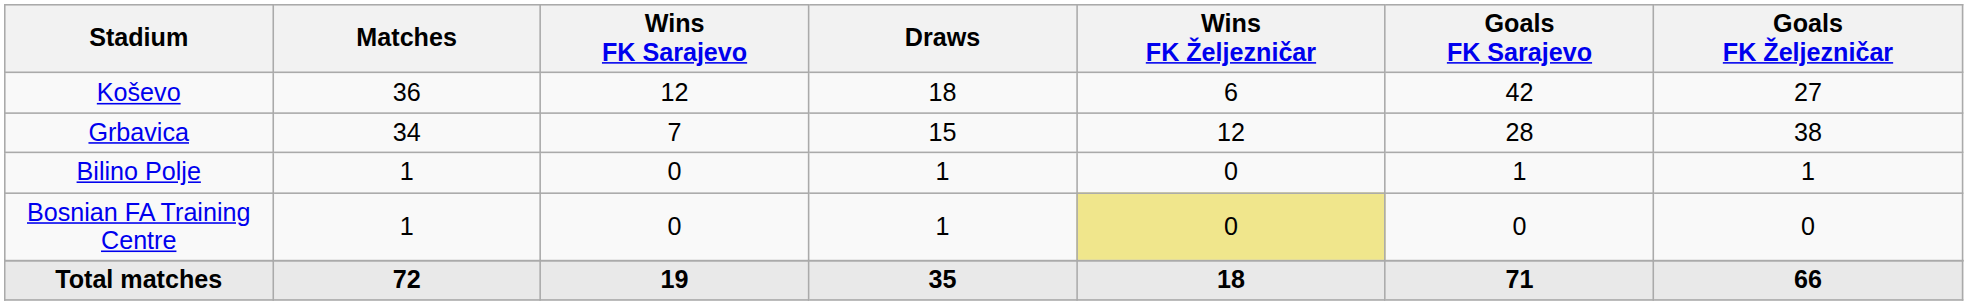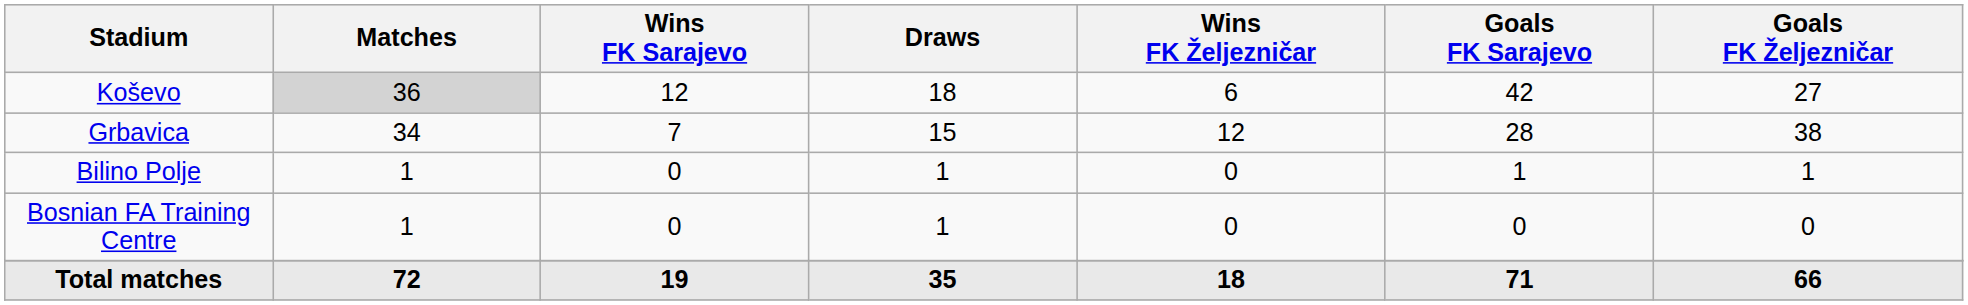(407, 92) no background -> (407, 92) lightgrey background
(1231, 226) khaki background -> (1231, 226) no background
